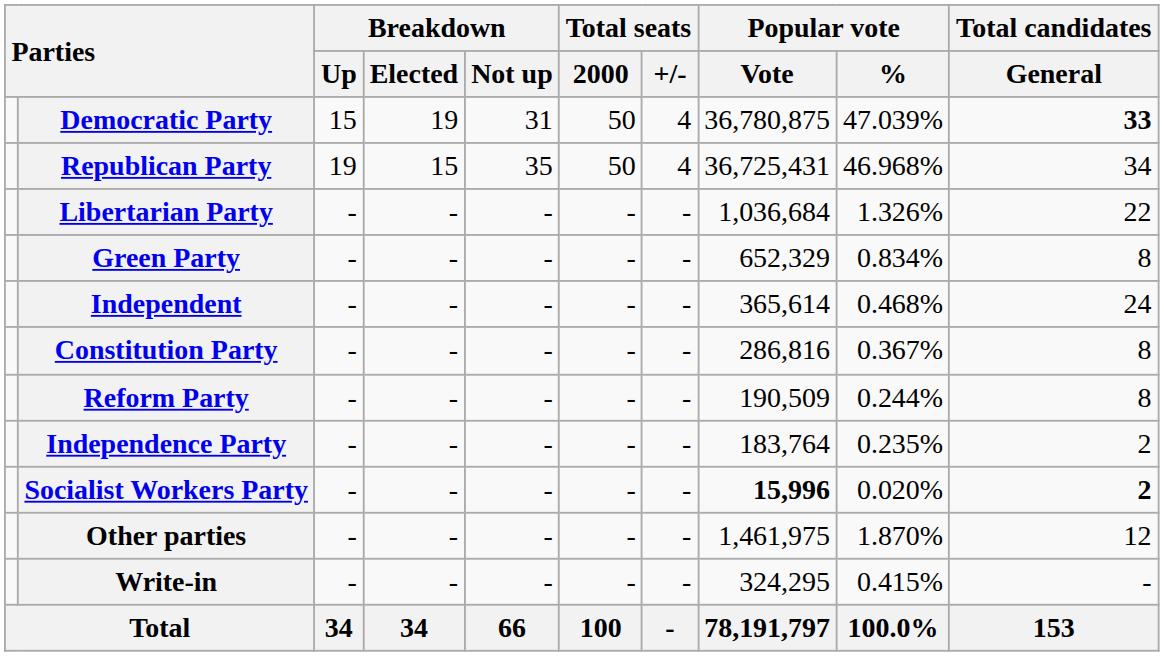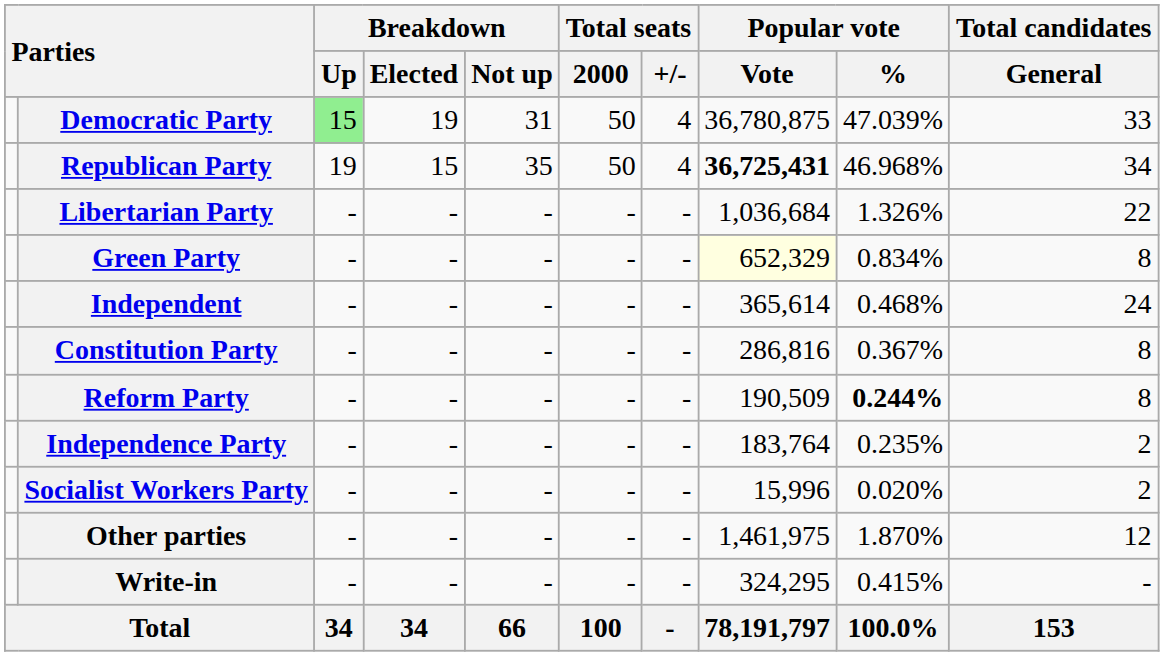(343, 119) no background -> (343, 119) lightgreen background
(1138, 119) bold -> (1138, 119) normal
(767, 166) normal -> (767, 166) bold
(785, 258) no background -> (785, 258) lightyellow background
(900, 396) normal -> (898, 396) bold
(792, 488) bold -> (792, 488) normal
(1145, 488) bold -> (1145, 488) normal
